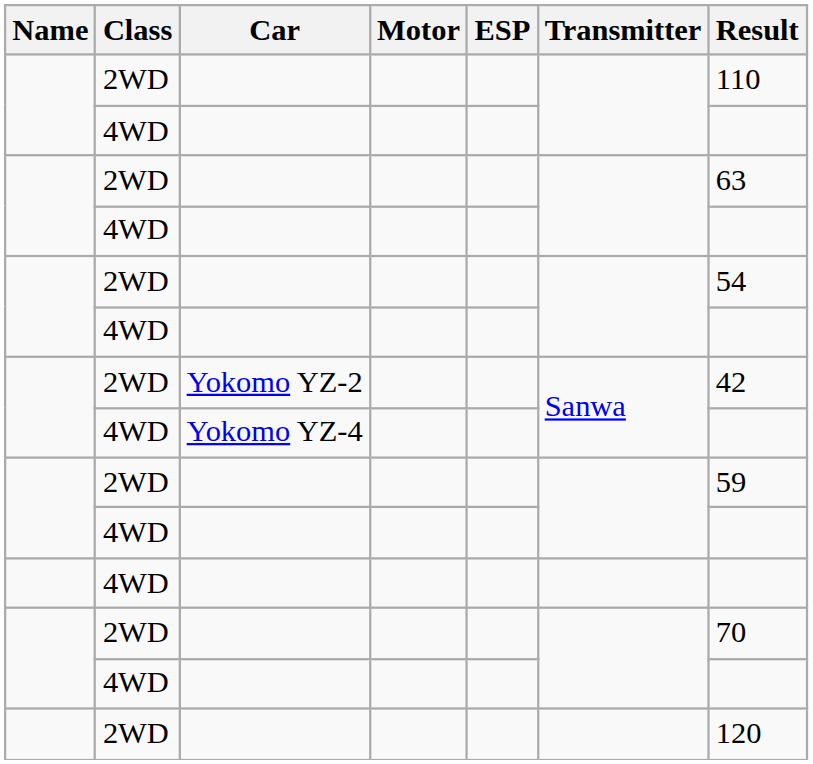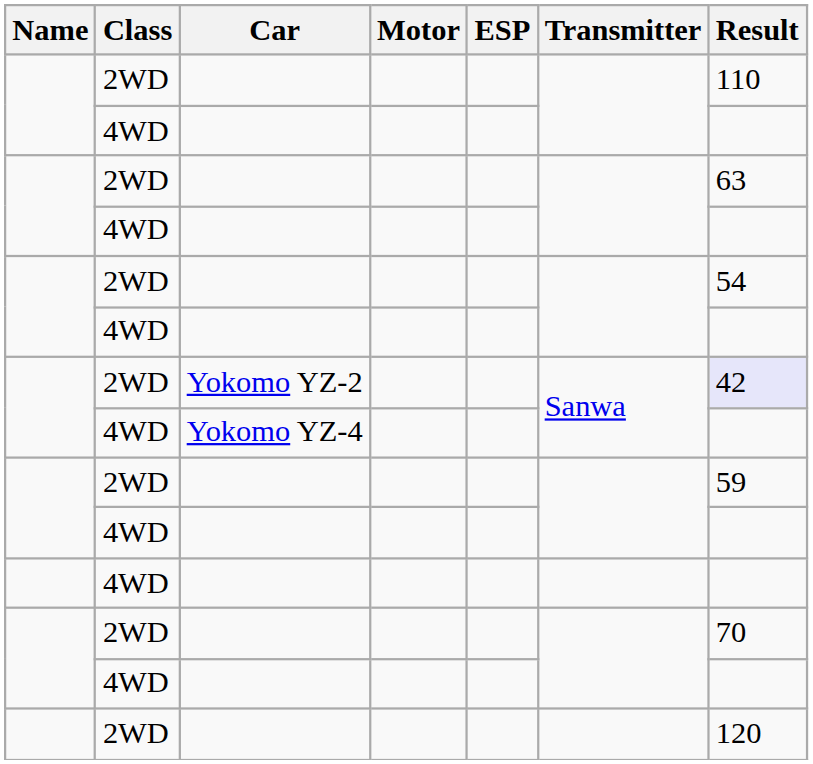(731, 381) no background -> (731, 381) lavender background
